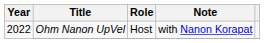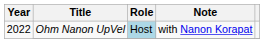(141, 30) no background -> (141, 30) lightblue background
